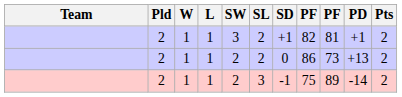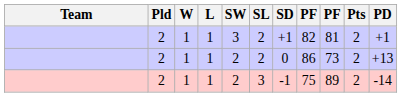columns swapped: (358, 15) <-> (384, 15)
